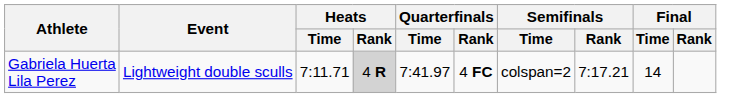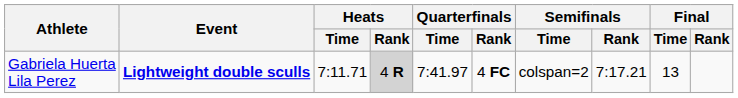(208, 72) normal -> (217, 72) bold
(653, 72) 14 -> (670, 72) 13
